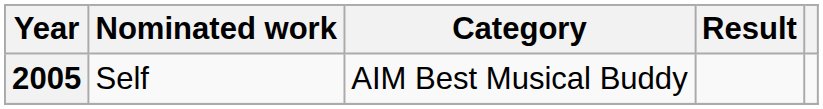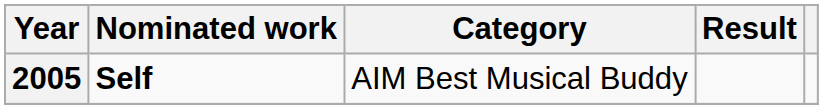(122, 78) normal -> (124, 78) bold
